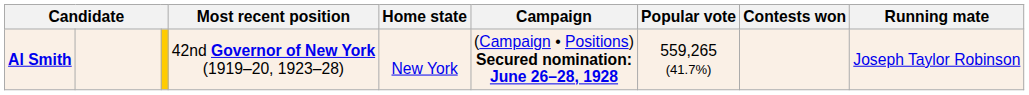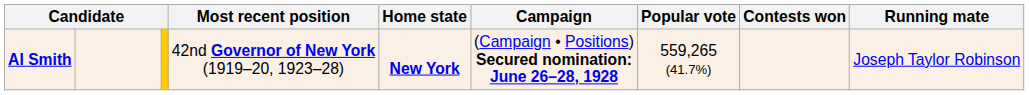(425, 68) normal -> (425, 68) bold
